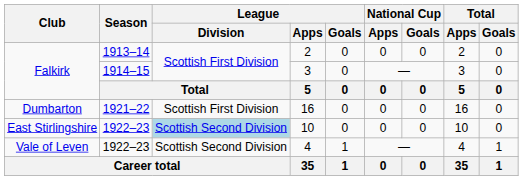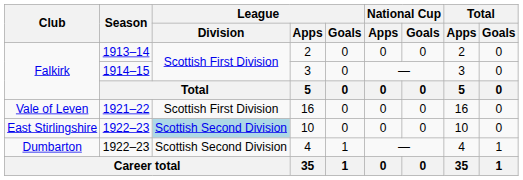(52, 109) Dumbarton -> (52, 109) Vale of Leven
(52, 147) Vale of Leven -> (52, 147) Dumbarton
